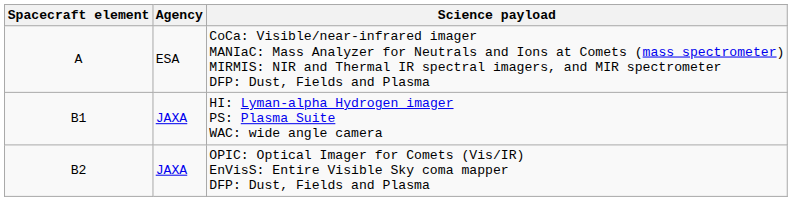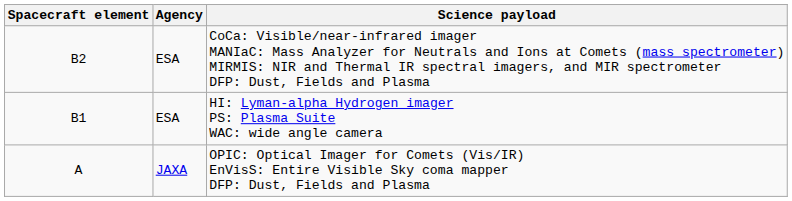(79, 59) A -> (79, 59) B2
(171, 119) JAXA -> (168, 119) ESA
(79, 170) B2 -> (79, 170) A
